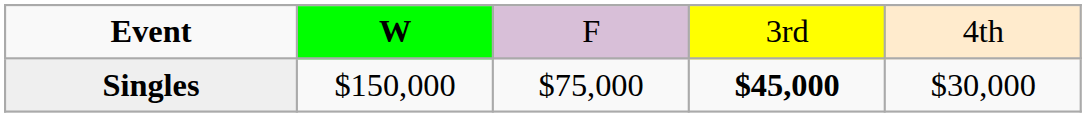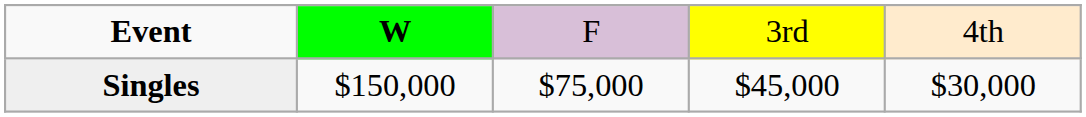(787, 84) bold -> (787, 84) normal
